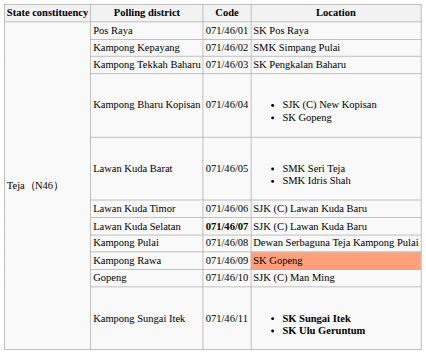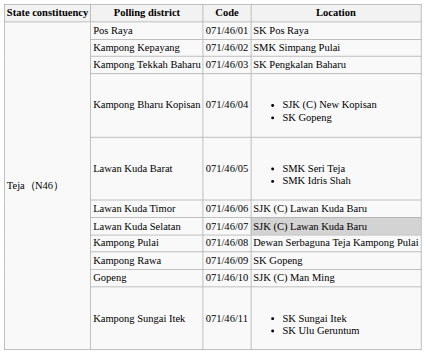(227, 226) bold -> (227, 226) normal
(310, 226) no background -> (310, 226) lightgrey background
(278, 261) lightsalmon background -> (278, 261) no background
(336, 325) bold -> (336, 325) normal
